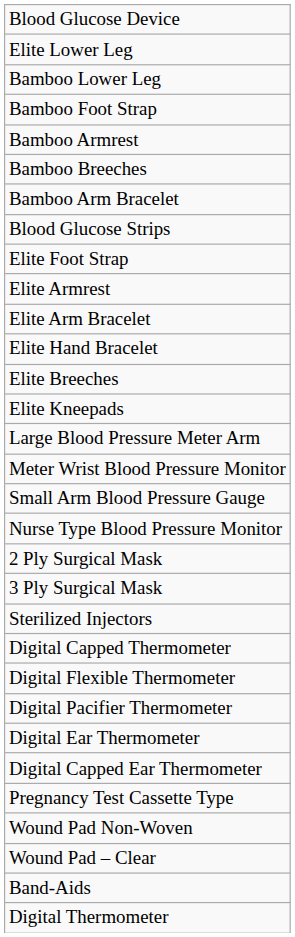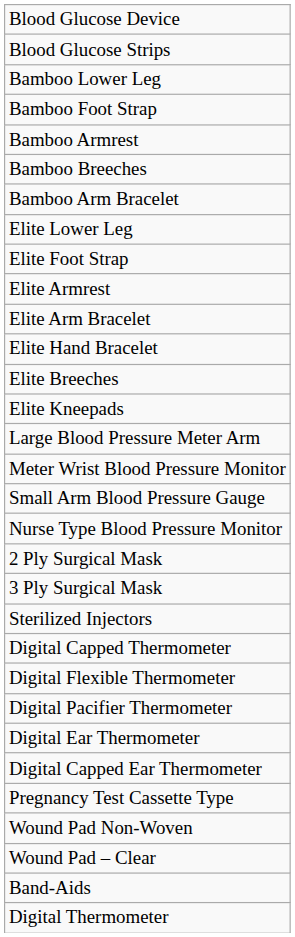(71, 49) Elite Lower Leg -> (90, 49) Blood Glucose Strips
(90, 229) Blood Glucose Strips -> (71, 229) Elite Lower Leg
